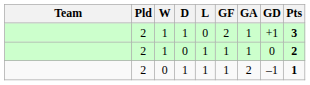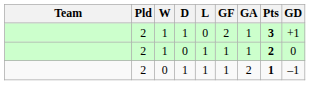columns swapped: (272, 13) <-> (294, 13)
